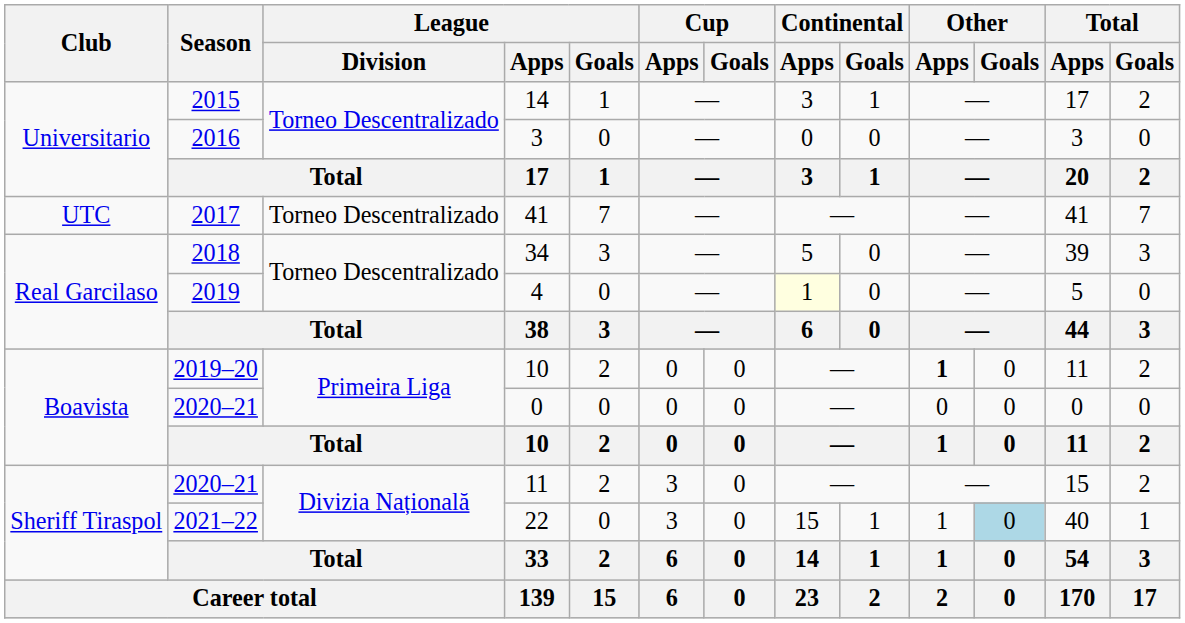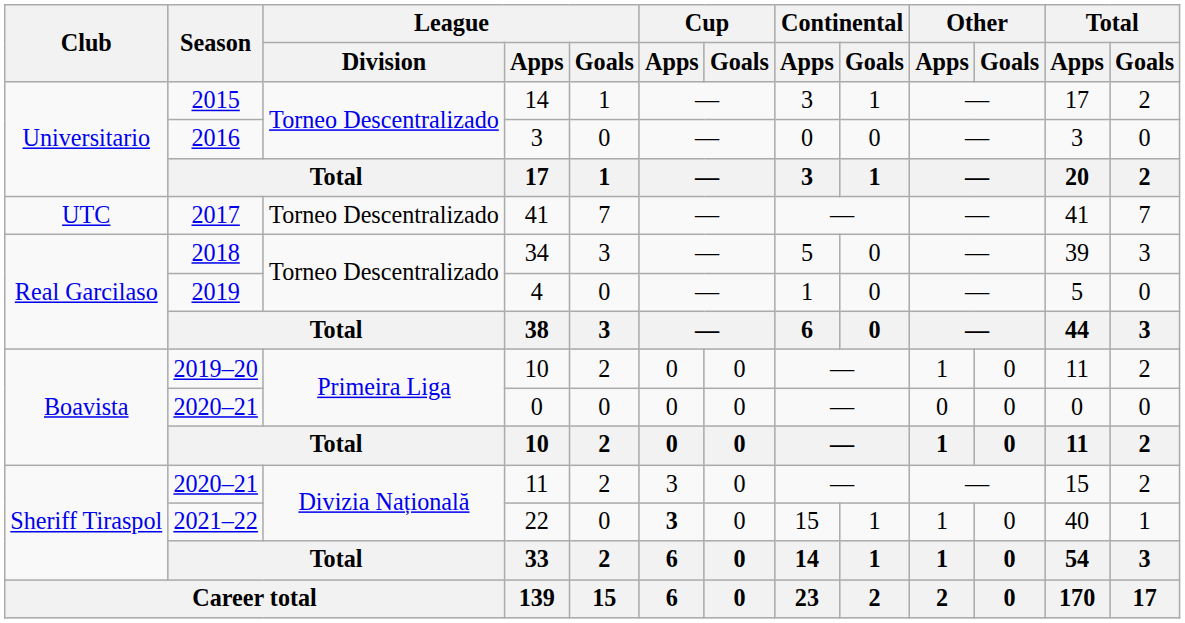(807, 291) lightyellow background -> (807, 291) no background
(942, 368) bold -> (942, 368) normal
(672, 521) normal -> (672, 521) bold
(1010, 521) lightblue background -> (1010, 521) no background
